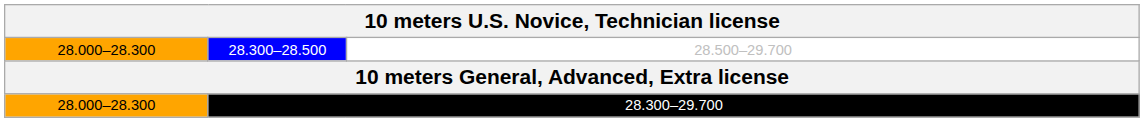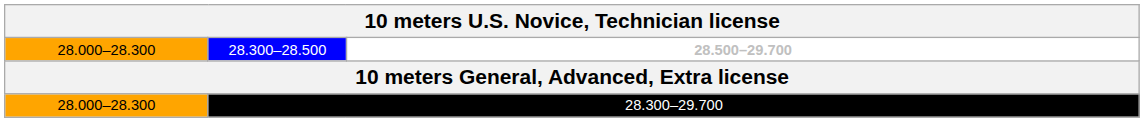(743, 49) normal -> (743, 49) bold
